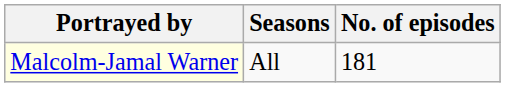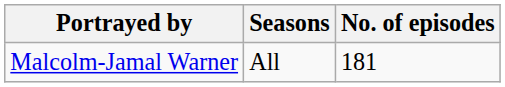(124, 61) lightyellow background -> (124, 61) no background
